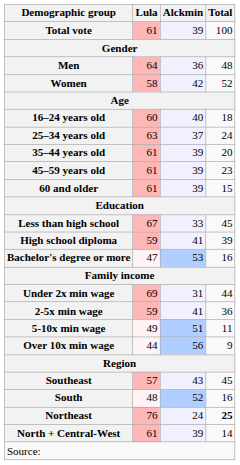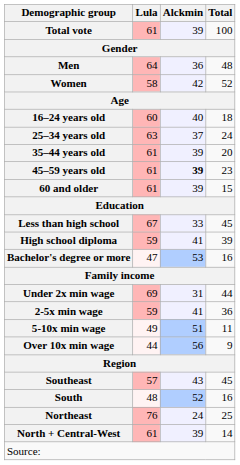(198, 170) normal -> (198, 170) bold
(227, 415) bold -> (227, 415) normal
